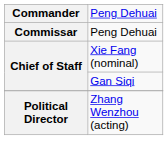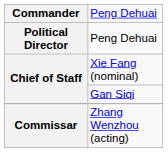(46, 31) Commissar -> (46, 38) Political Director
(46, 112) Political Director -> (46, 125) Commissar
